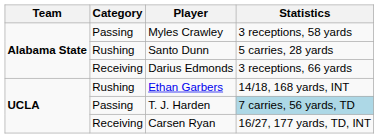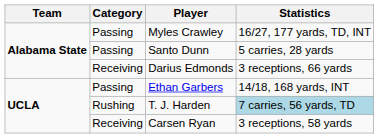(295, 32) 3 receptions, 58 yards -> (305, 32) 16/27, 177 yards, TD, INT
(113, 50) Rushing -> (113, 50) Passing
(113, 87) Rushing -> (113, 87) Passing
(113, 105) Passing -> (113, 105) Rushing
(305, 123) 16/27, 177 yards, TD, INT -> (295, 123) 3 receptions, 58 yards
